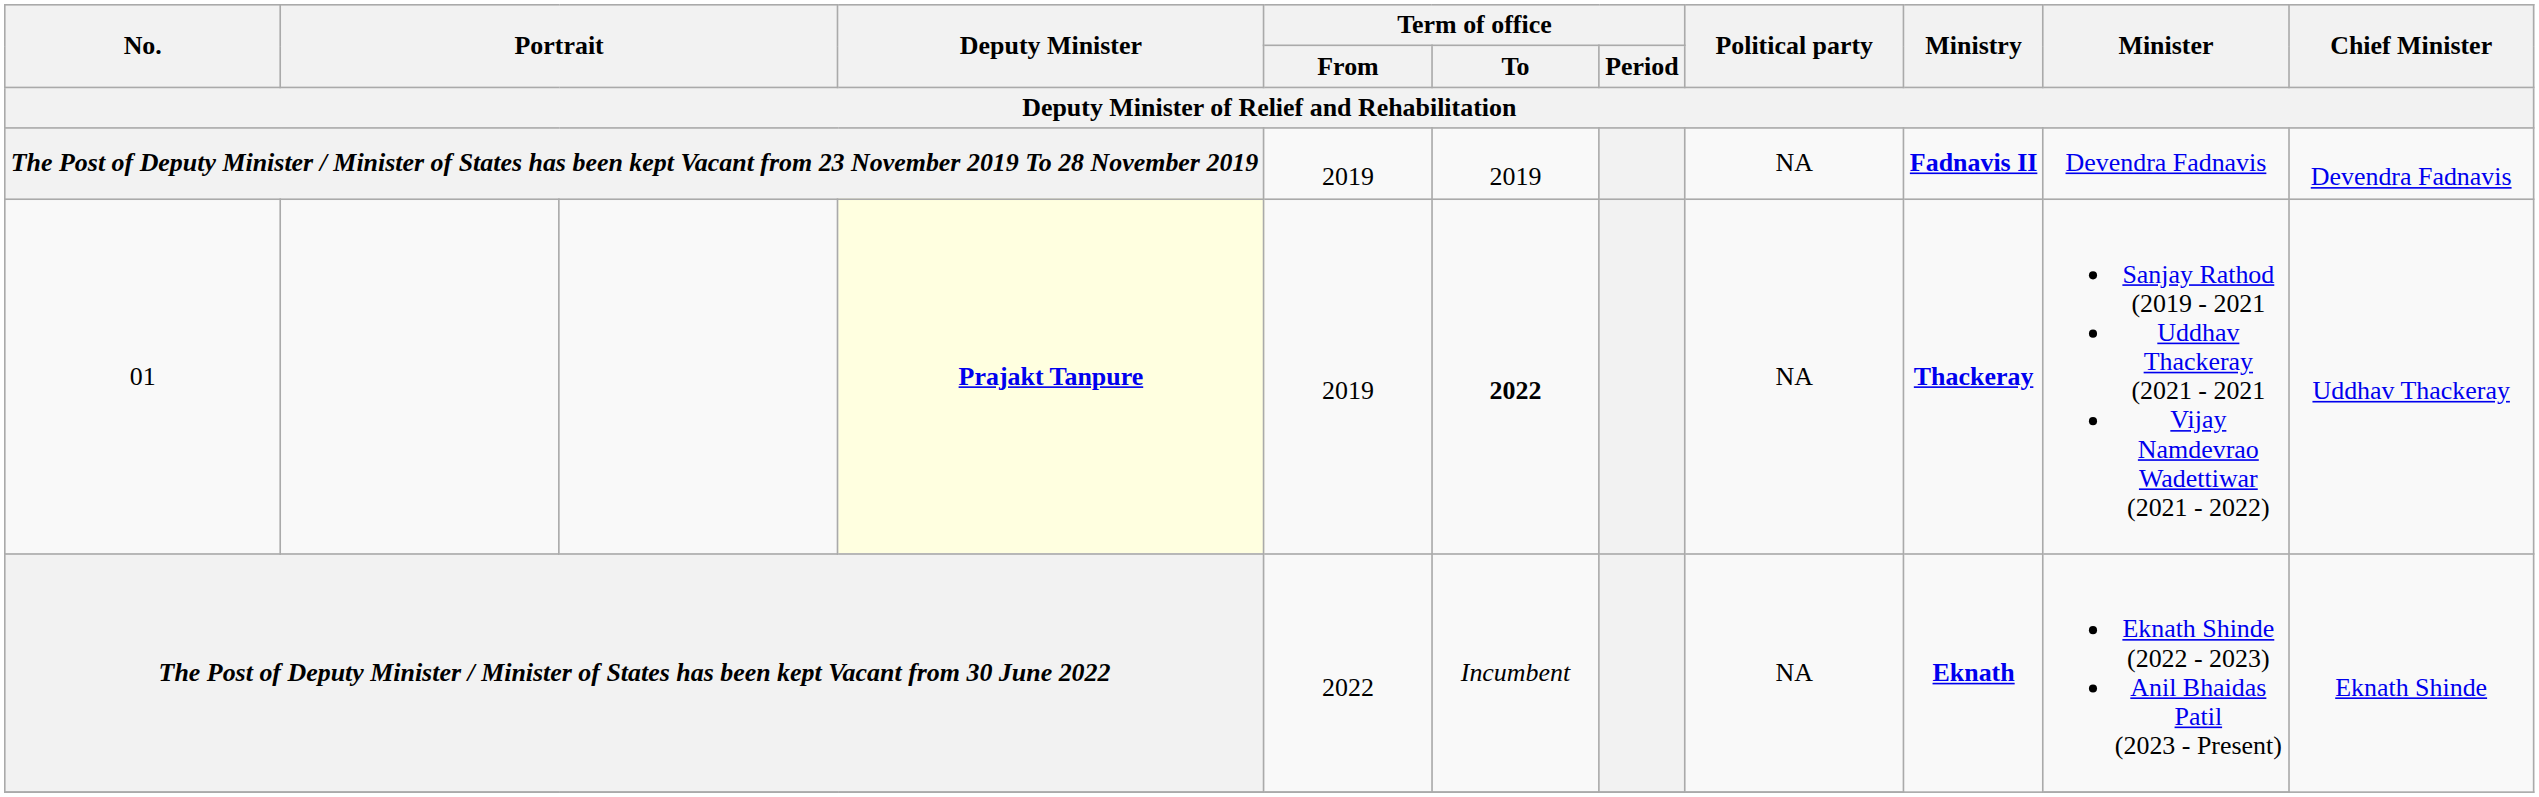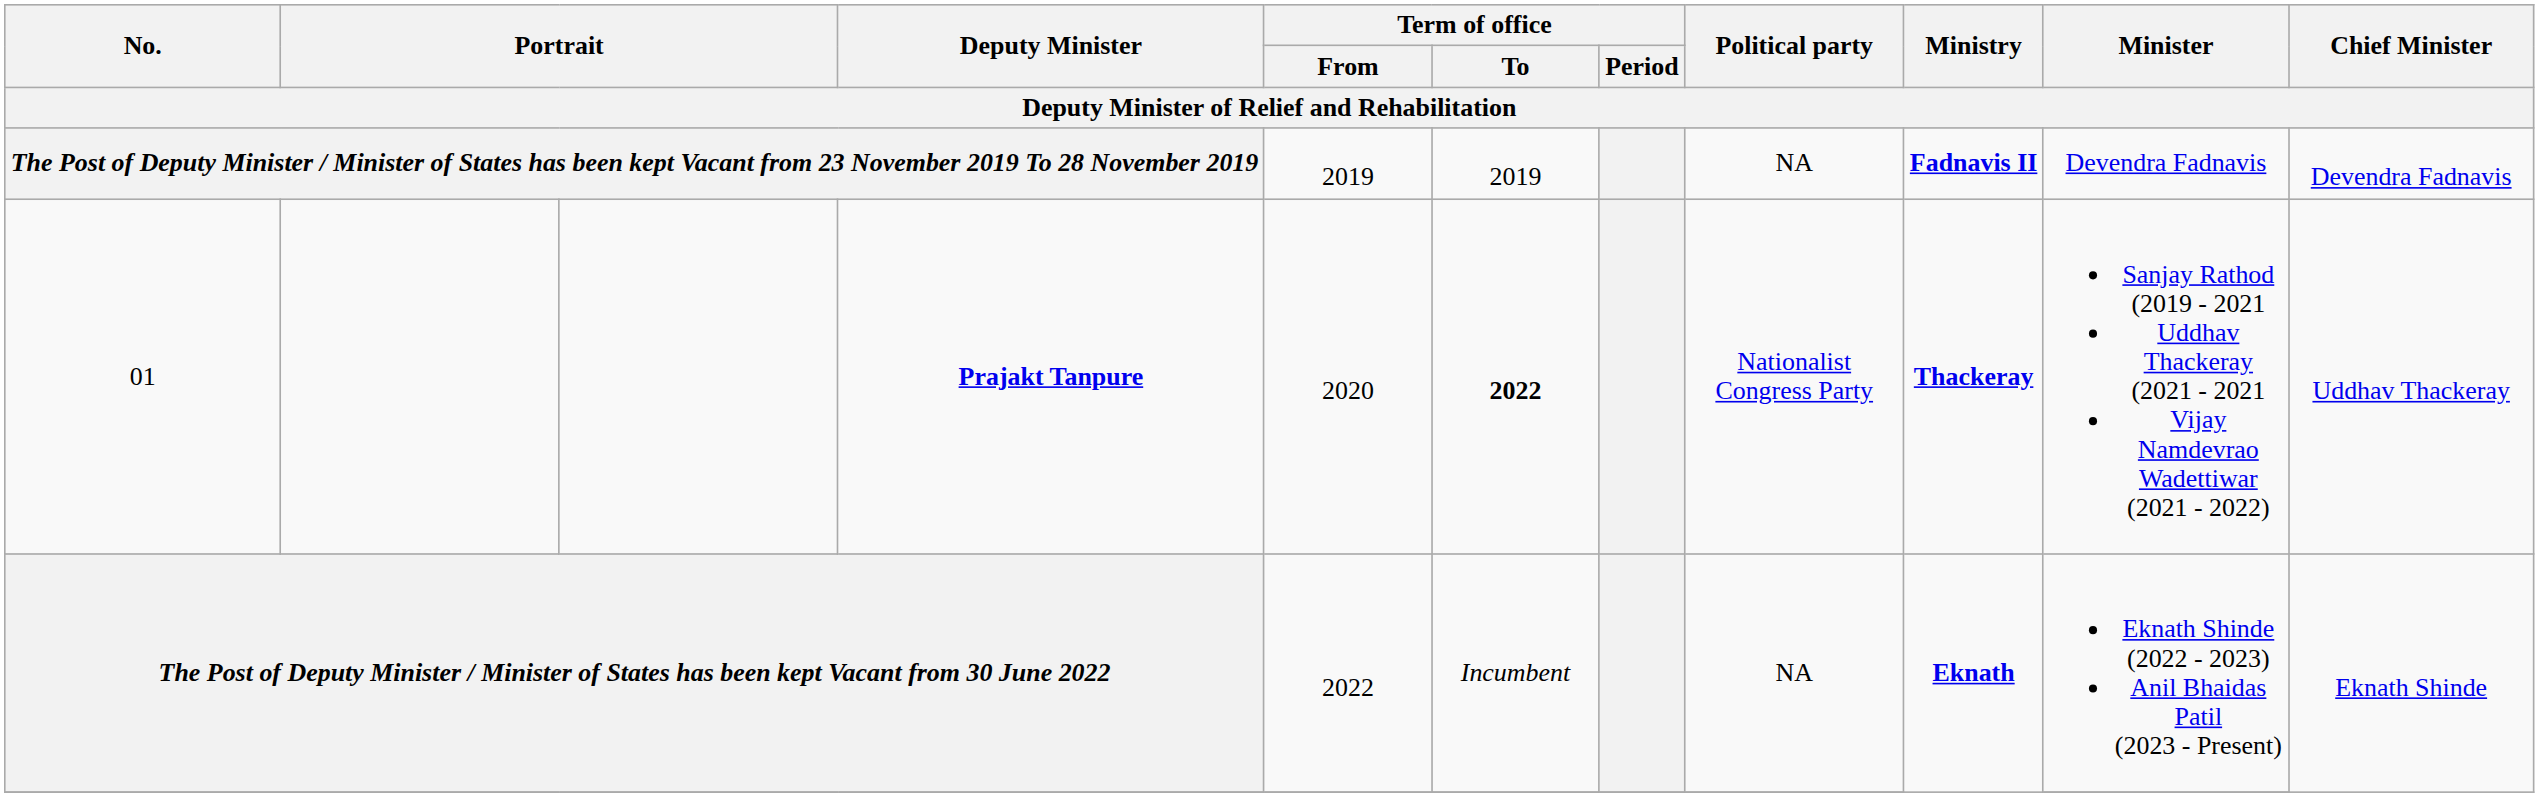(1051, 375) lightyellow background -> (1051, 375) no background
(1348, 390) 2019 -> (1348, 390) 2020
(1794, 375) NA -> (1794, 375) Nationalist Congress Party
